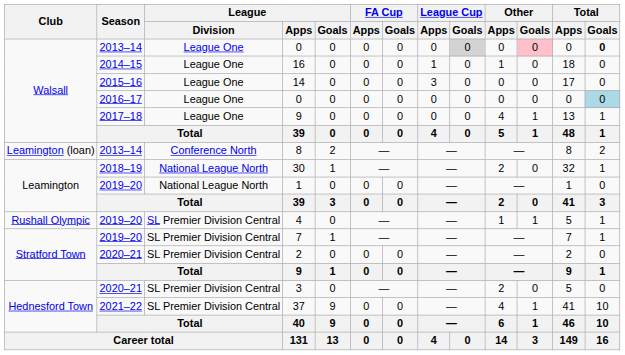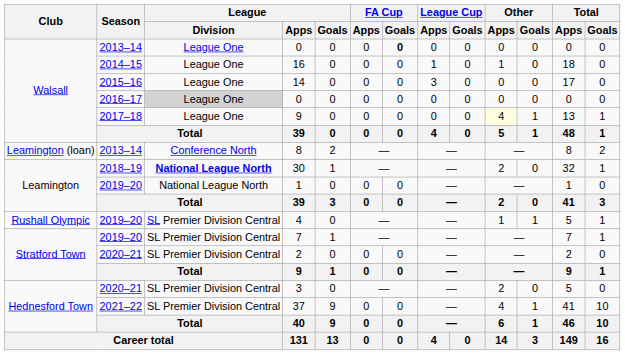(400, 47) normal -> (400, 47) bold
(467, 47) lightgrey background -> (467, 47) no background
(535, 47) pink background -> (535, 47) no background
(602, 47) bold -> (602, 47) normal
(214, 99) no background -> (214, 99) lightgrey background
(602, 99) lightblue background -> (602, 99) no background
(501, 116) no background -> (501, 116) lightyellow background
(214, 168) normal -> (214, 168) bold
